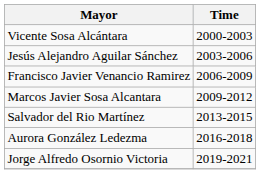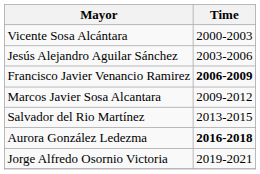(224, 76) normal -> (224, 76) bold
(224, 138) normal -> (224, 138) bold
